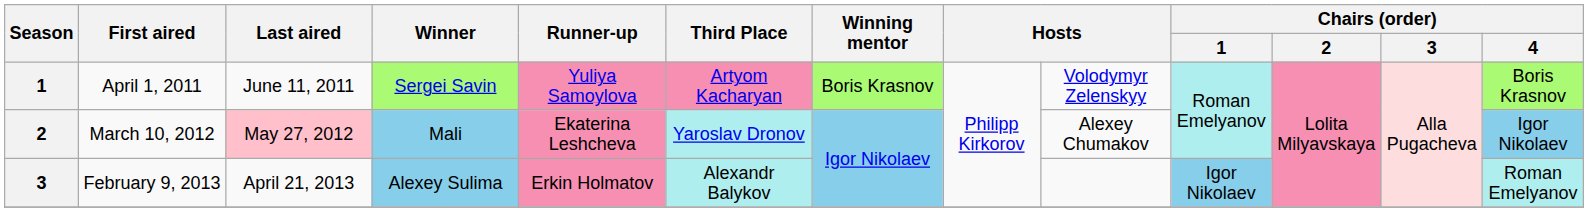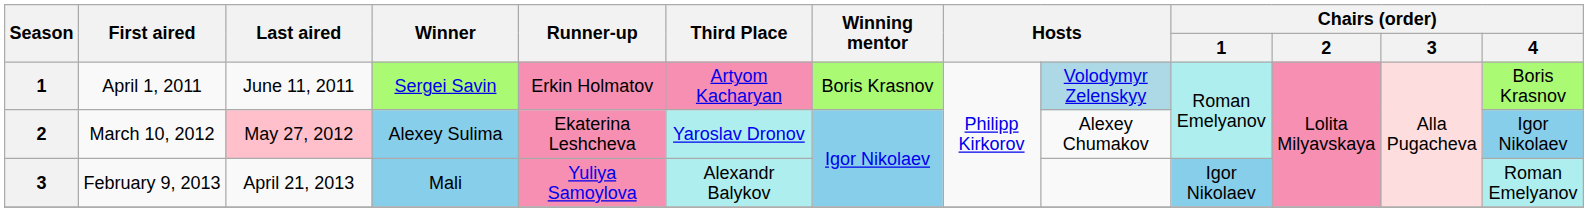(592, 86) Yuliya Samoylova -> (592, 86) Erkin Holmatov
(1106, 86) no background -> (1106, 86) lightblue background
(445, 135) Mali -> (445, 135) Alexey Sulima
(445, 183) Alexey Sulima -> (445, 183) Mali
(592, 183) Erkin Holmatov -> (592, 183) Yuliya Samoylova
